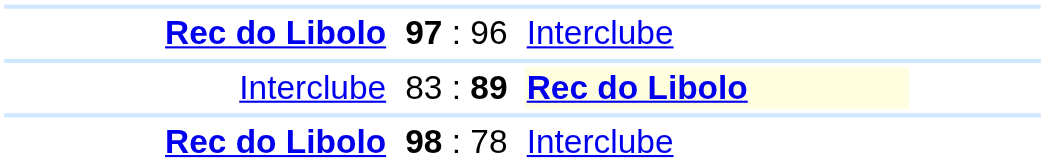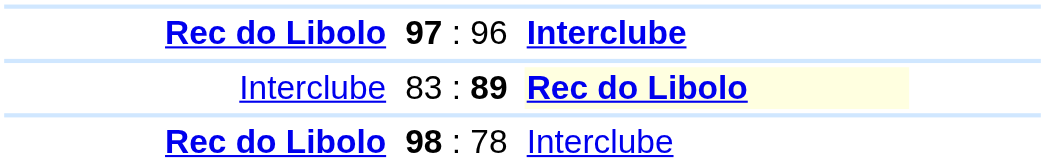(600, 33) normal -> (607, 33) bold
